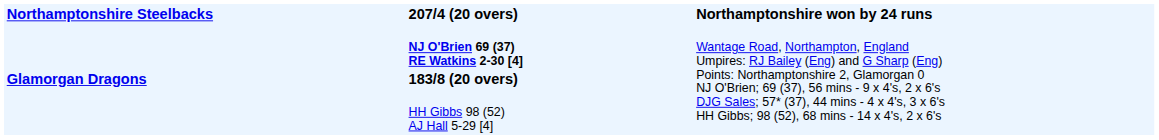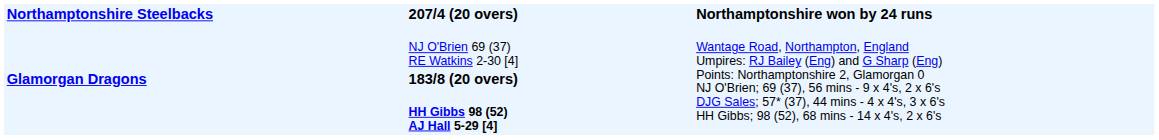(466, 54) bold -> (463, 54) normal
(457, 119) normal -> (458, 119) bold
